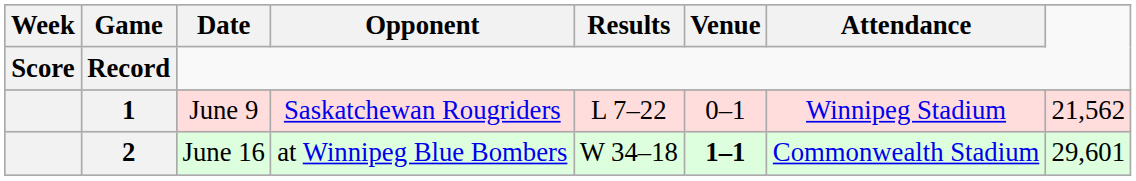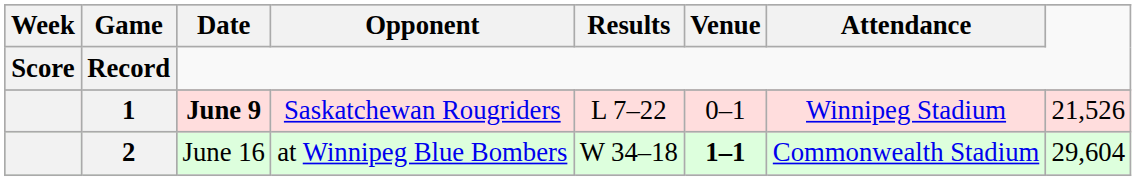(224, 110) normal -> (224, 110) bold
(1088, 110) 21,562 -> (1088, 110) 21,526
(1088, 152) 29,601 -> (1088, 152) 29,604
